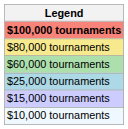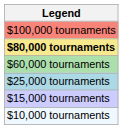(64, 30) bold -> (61, 30) normal
(58, 47) normal -> (61, 47) bold
